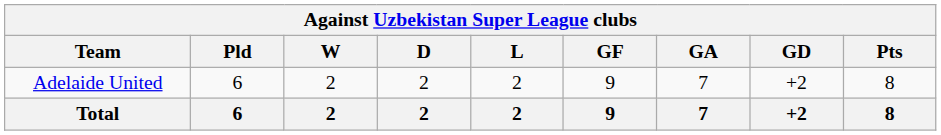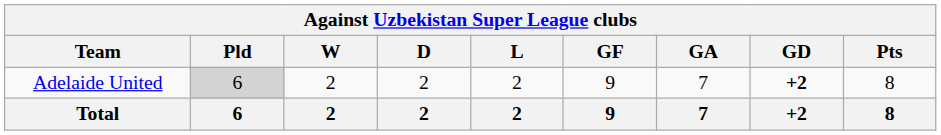(238, 82) no background -> (238, 82) lightgrey background
(796, 82) normal -> (796, 82) bold
